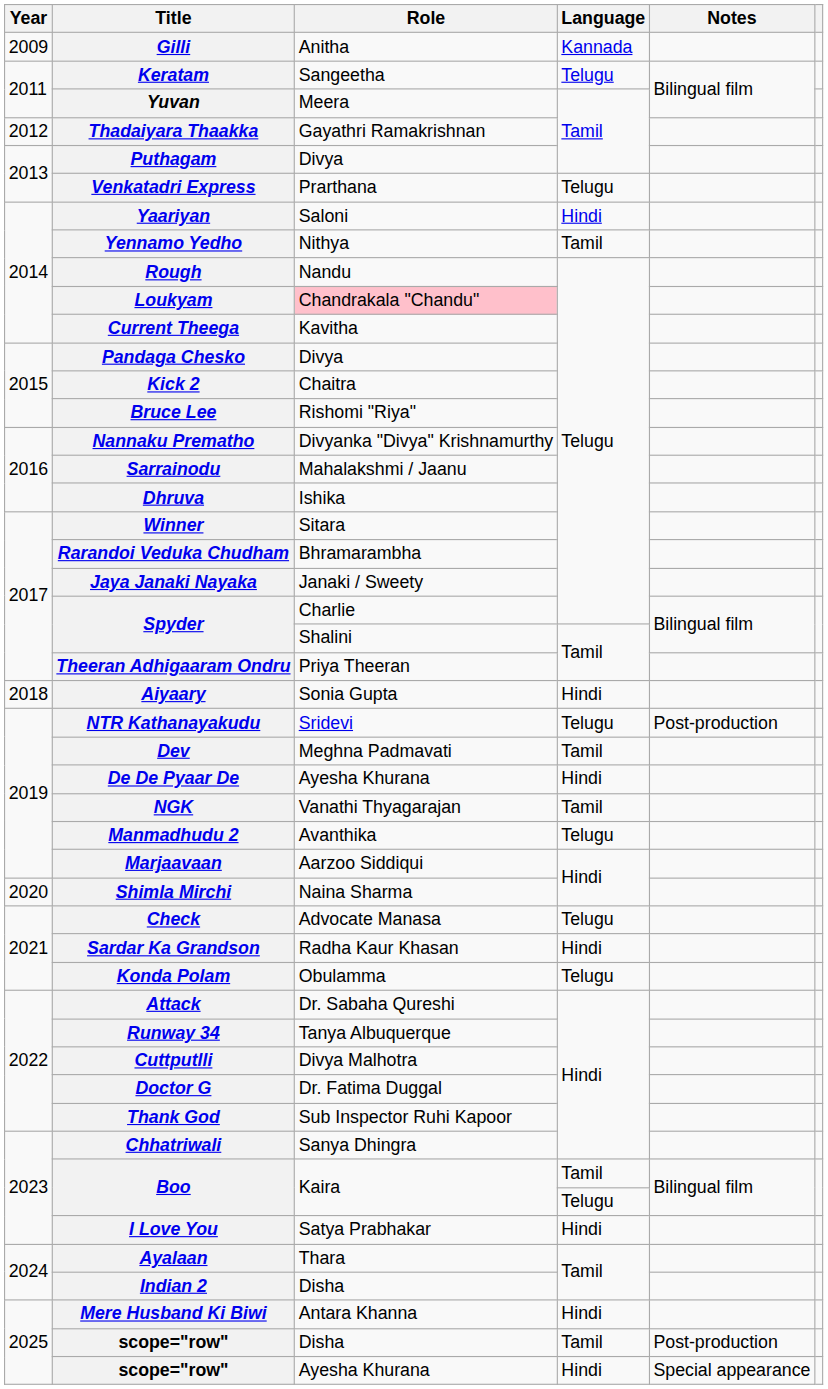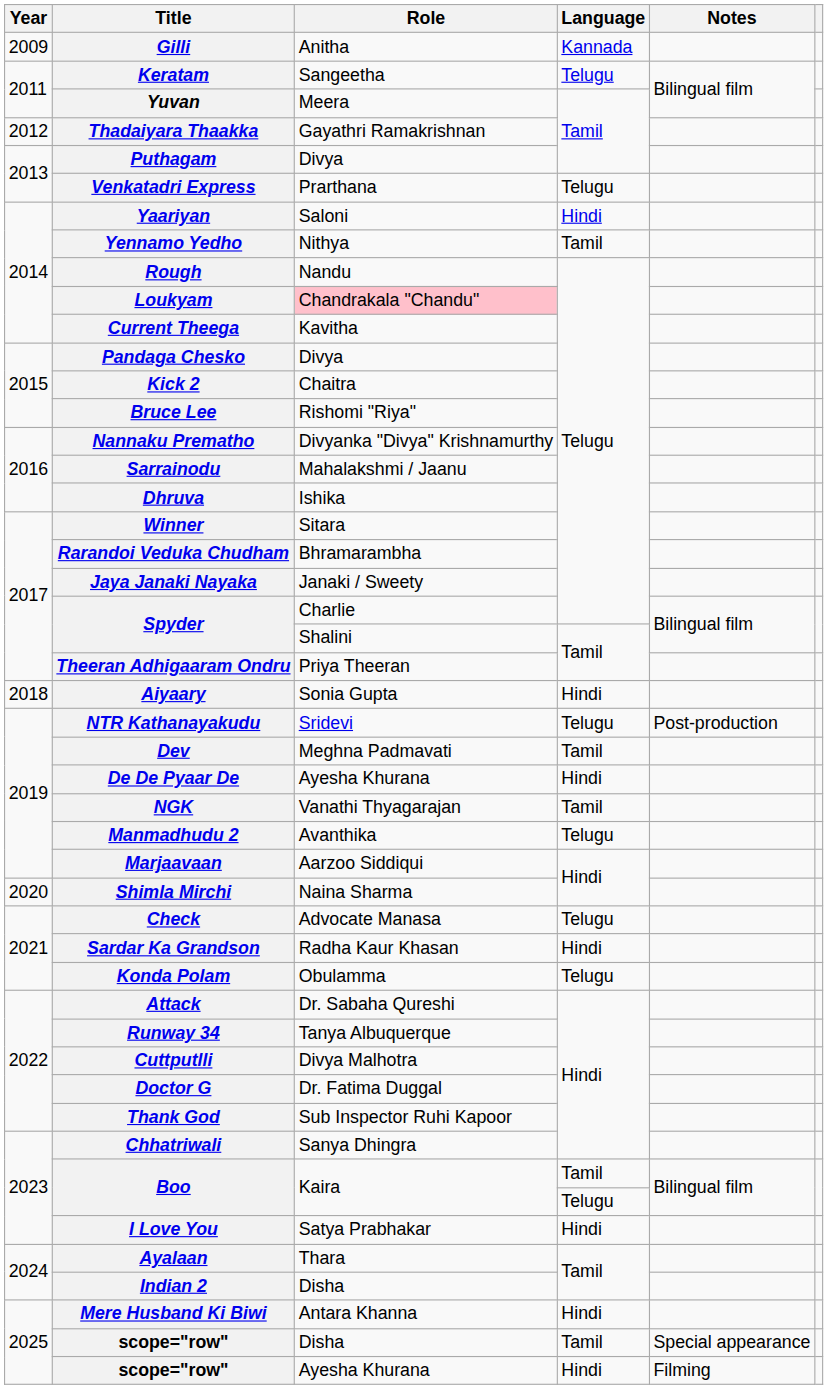(716, 1342) Post-production -> (732, 1342) Special appearance
(732, 1370) Special appearance -> (682, 1370) Filming
